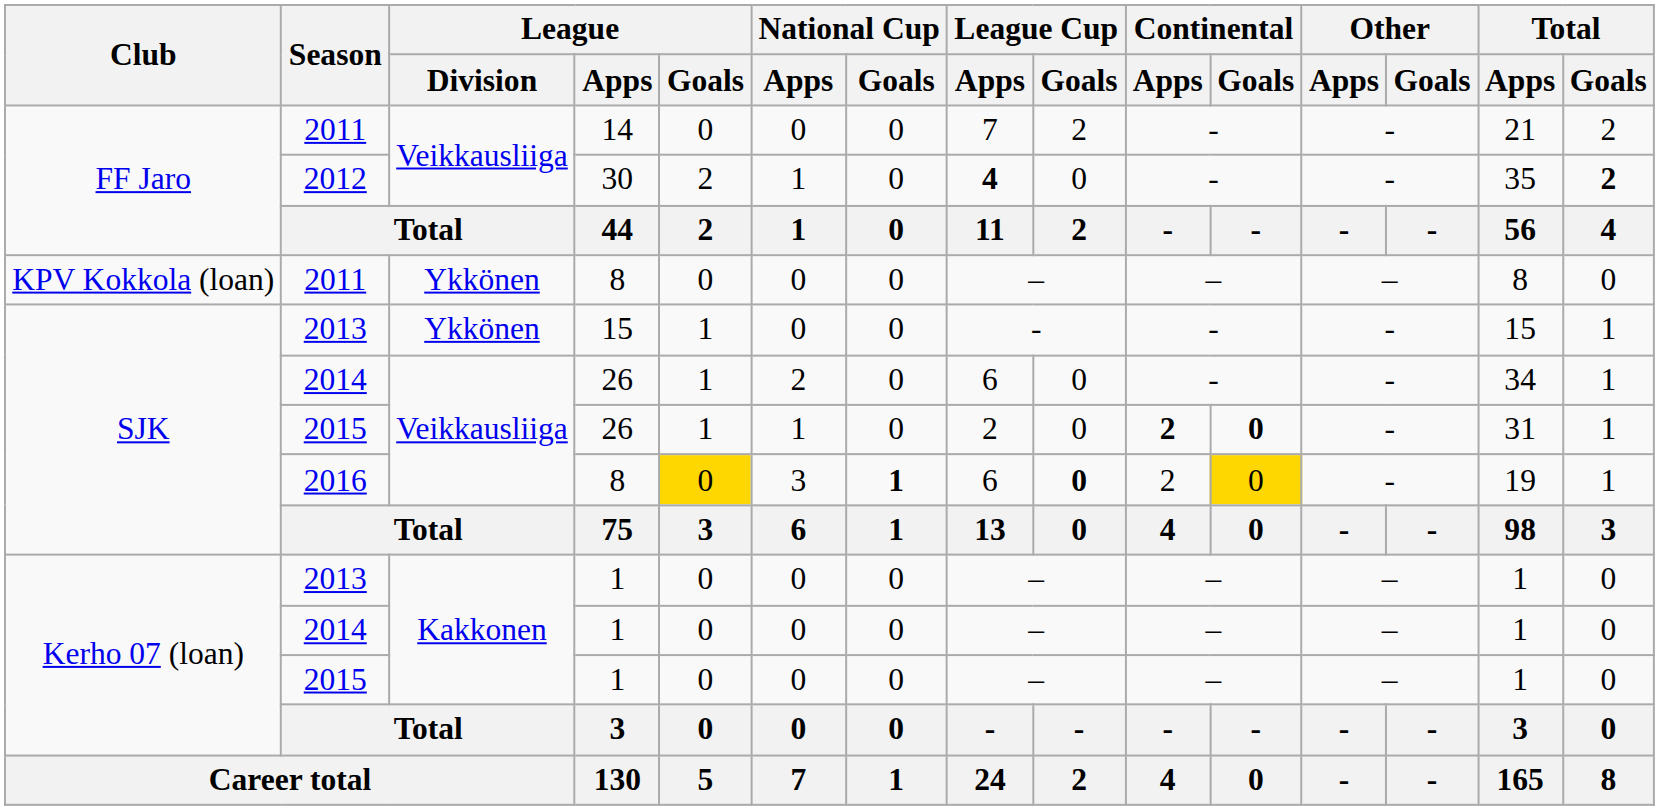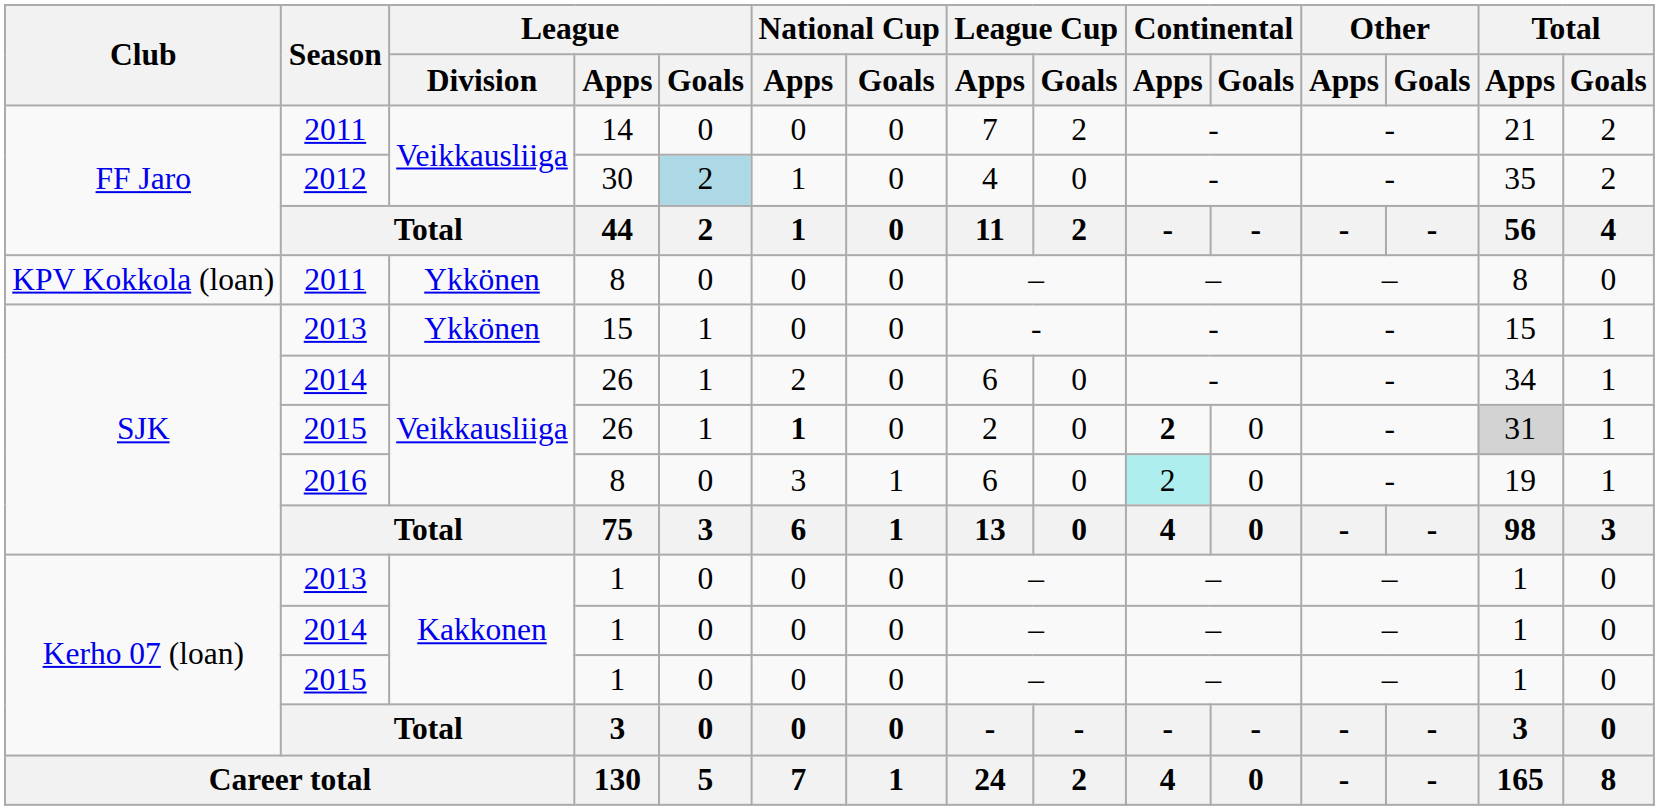(705, 179) no background -> (705, 179) lightblue background
(990, 179) bold -> (990, 179) normal
(1608, 179) bold -> (1608, 179) normal
(798, 429) normal -> (798, 429) bold
(1256, 429) bold -> (1256, 429) normal
(1520, 429) no background -> (1520, 429) lightgrey background
(705, 479) gold background -> (705, 479) no background
(896, 479) bold -> (896, 479) normal
(1079, 479) bold -> (1079, 479) normal
(1168, 479) no background -> (1168, 479) paleturquoise background
(1256, 479) gold background -> (1256, 479) no background
